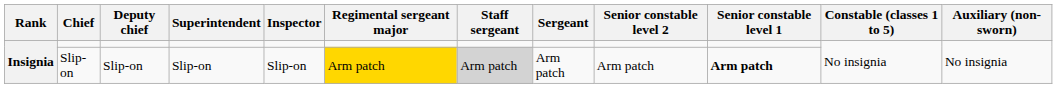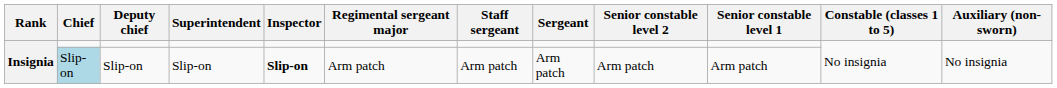(73, 65) no background -> (73, 65) lightblue background
(287, 65) normal -> (287, 65) bold
(356, 65) gold background -> (356, 65) no background
(489, 65) lightgrey background -> (489, 65) no background
(742, 65) bold -> (739, 65) normal
